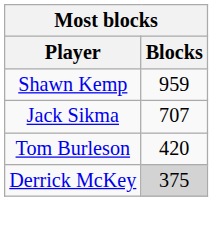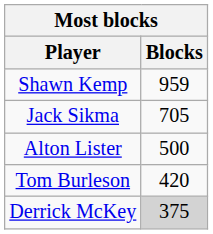(174, 116) 707 -> (174, 116) 705
+ row: (73, 148)
